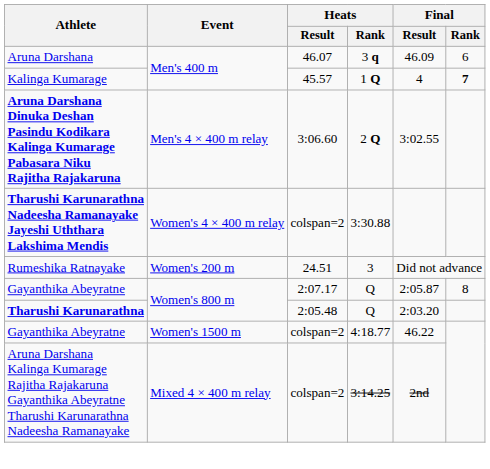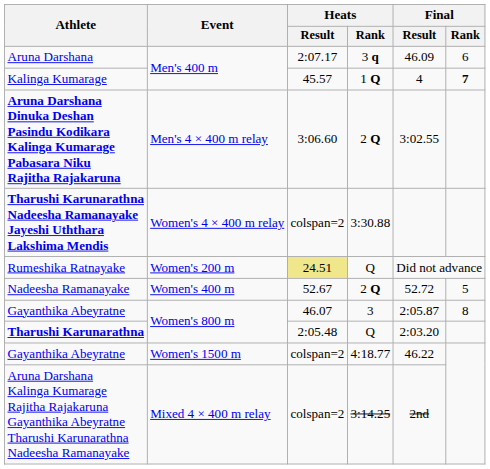(317, 57) 46.07 -> (317, 57) 2:07.17
(317, 267) no background -> (317, 267) khaki background
(370, 267) 3 -> (370, 267) Q
+ row: (68, 289)
(317, 289) 2:07.17 -> (317, 311) 46.07
(370, 289) Q -> (370, 311) 3
